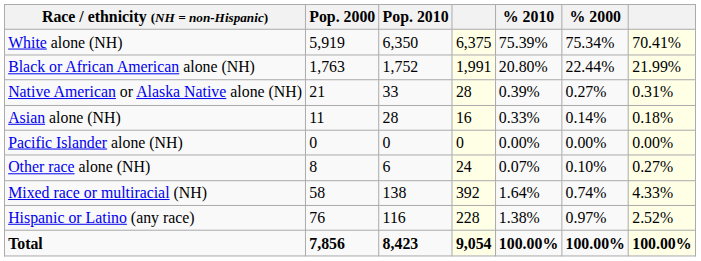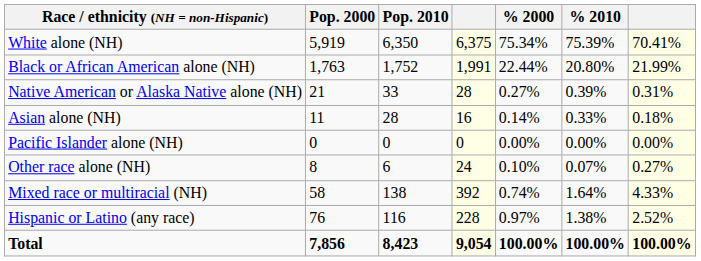columns swapped: (595, 17) <-> (529, 17)
